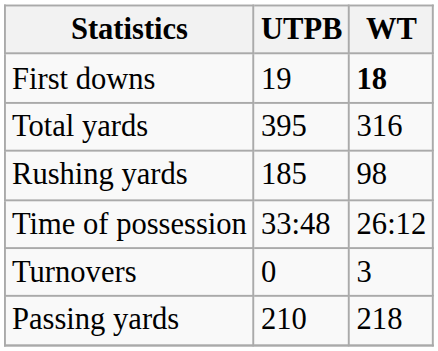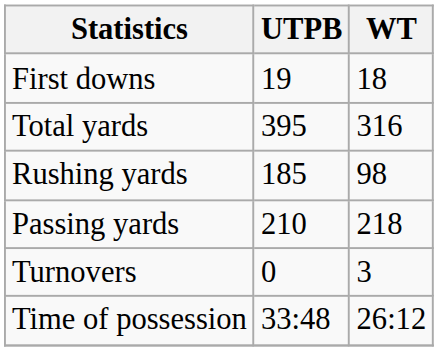(372, 77) bold -> (372, 77) normal
rows swapped: (96, 320) <-> (129, 223)
